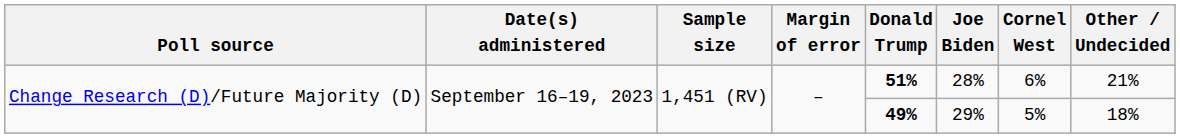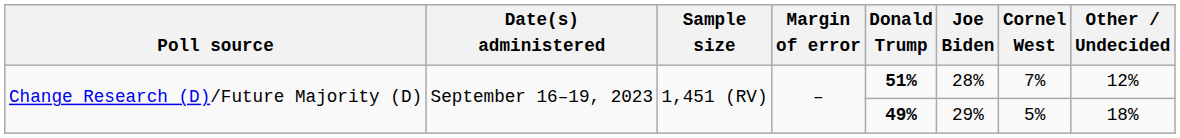(1035, 81) 6% -> (1035, 81) 7%
(1123, 81) 21% -> (1123, 81) 12%
